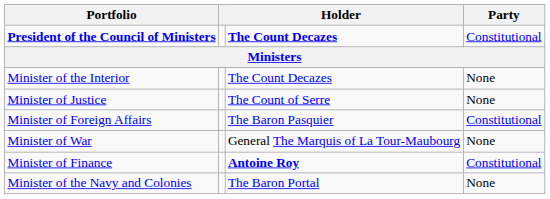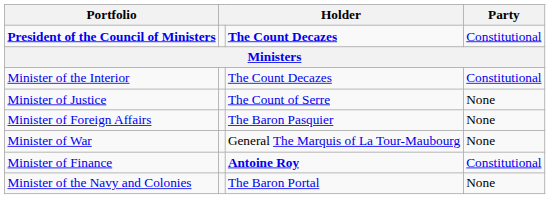(481, 78) None -> (504, 78) Constitutional
(504, 120) Constitutional -> (481, 120) None
